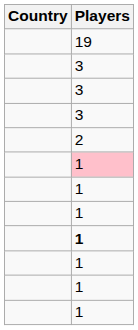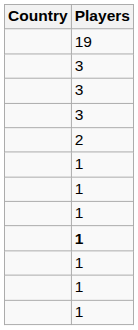(79, 164) pink background -> (79, 164) no background
